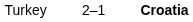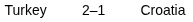(165, 10) bold -> (163, 10) normal
